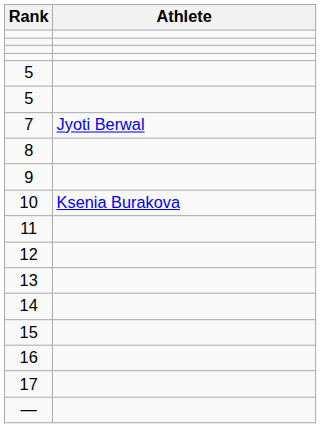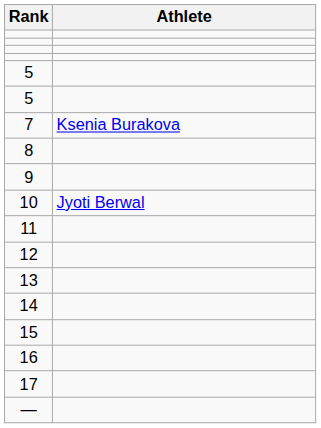(101, 125) Jyoti Berwal -> (118, 125) Ksenia Burakova
(118, 202) Ksenia Burakova -> (101, 202) Jyoti Berwal
